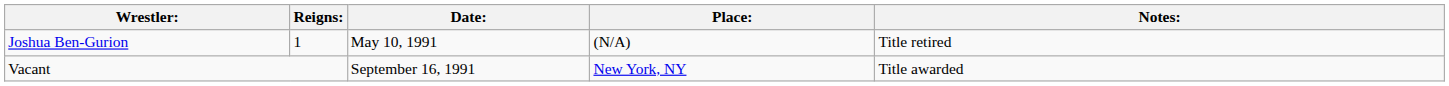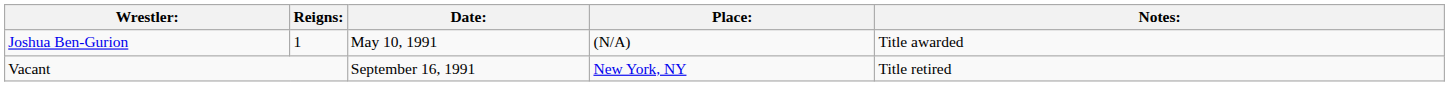(915, 42) Title retired -> (921, 42) Title awarded
(921, 68) Title awarded -> (915, 68) Title retired
